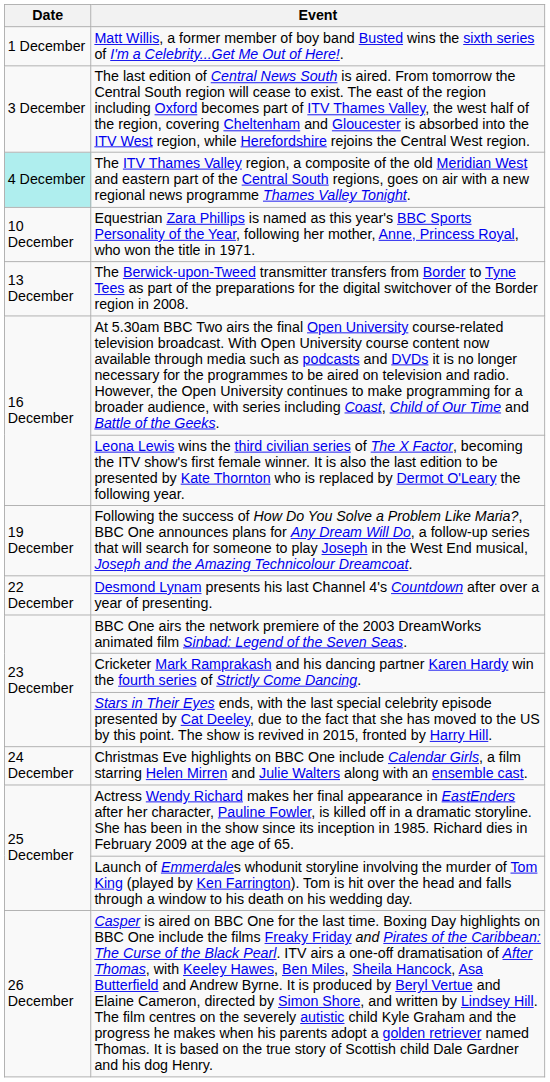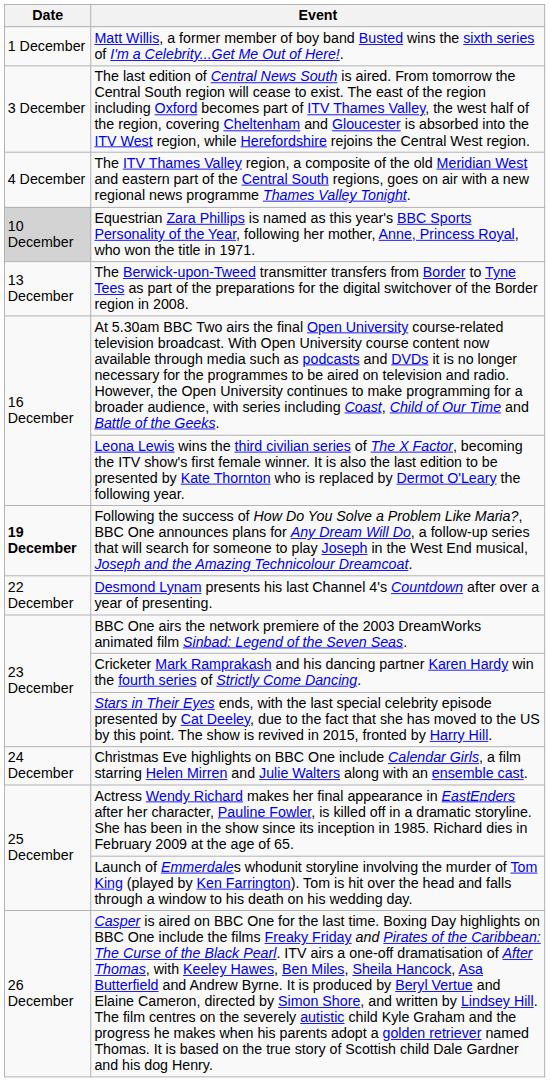(47, 179) paleturquoise background -> (47, 179) no background
(41, 234) no background -> (41, 234) lightgrey background
(41, 540) normal -> (42, 540) bold
